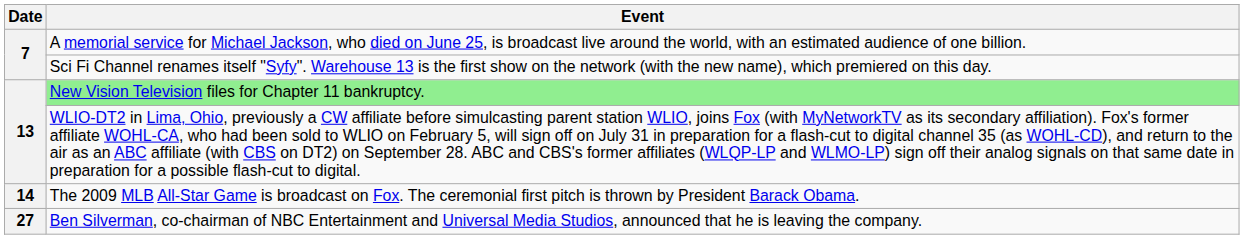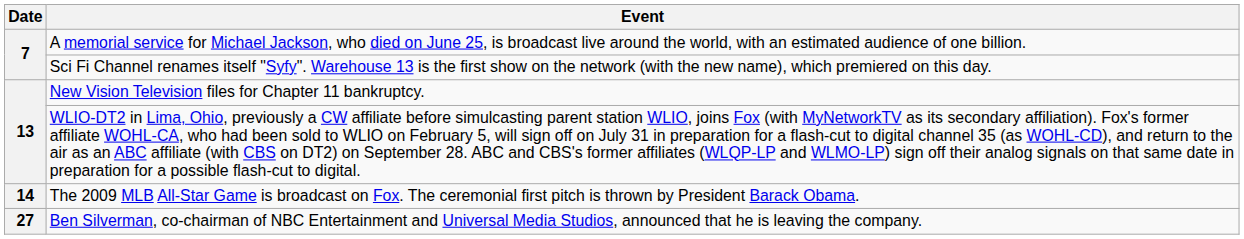(237, 92) lightgreen background -> (237, 92) no background
